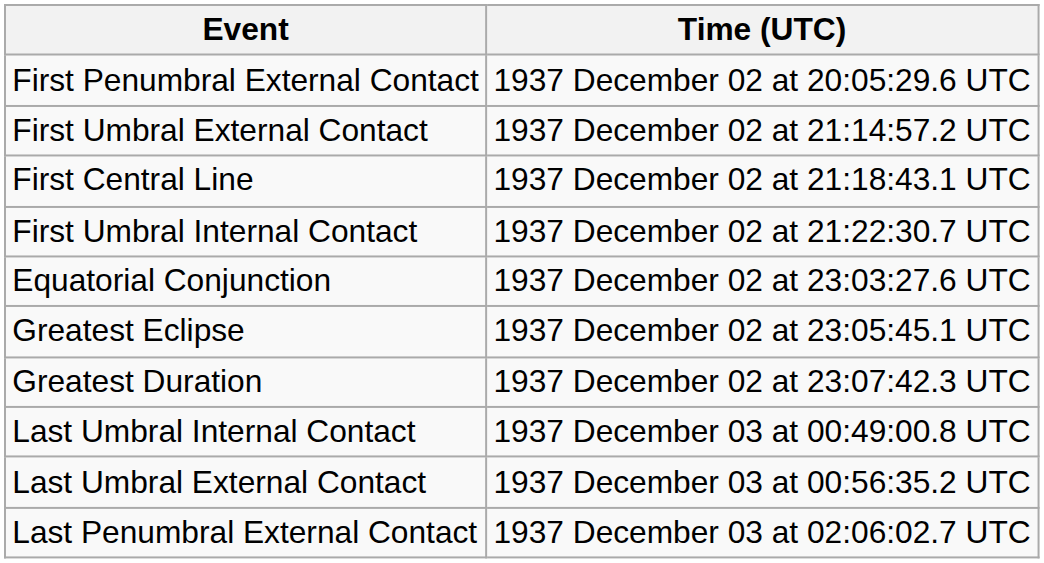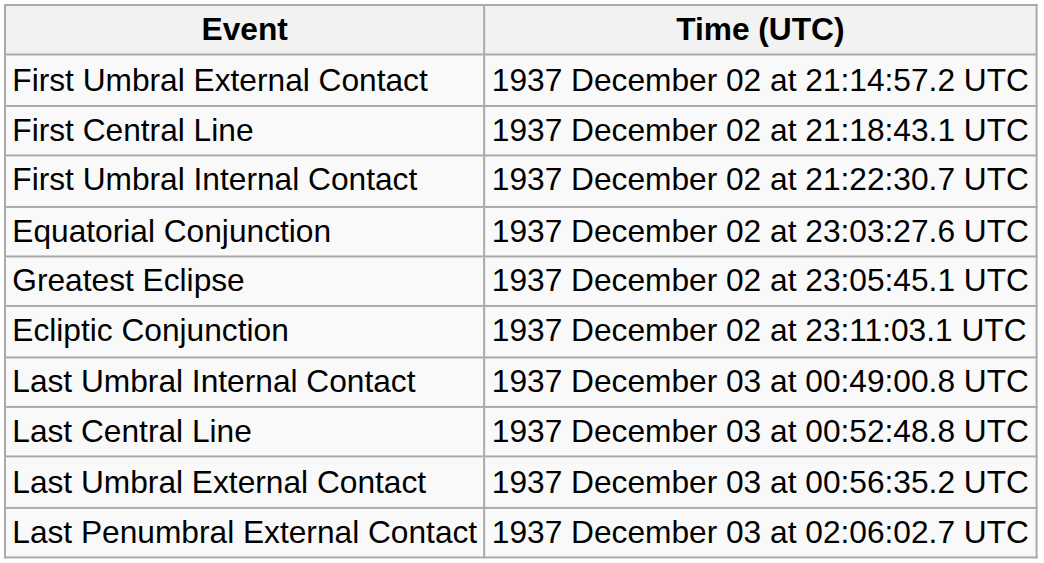- row: (246, 79)
- row: (137, 381)
+ row: (151, 331)
+ row: (132, 431)
